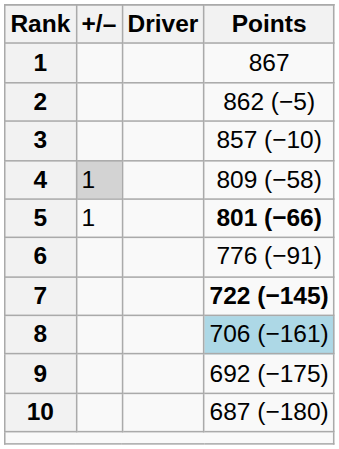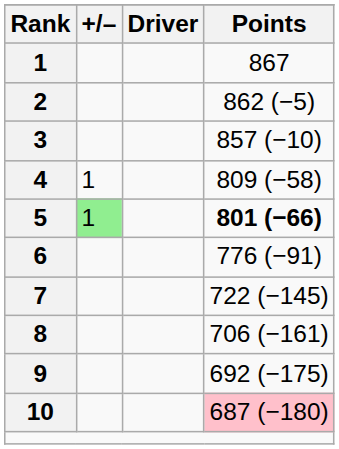(88, 179) lightgrey background -> (88, 179) no background
(88, 218) no background -> (88, 218) lightgreen background
(269, 295) bold -> (269, 295) normal
(269, 334) lightblue background -> (269, 334) no background
(269, 412) no background -> (269, 412) pink background
